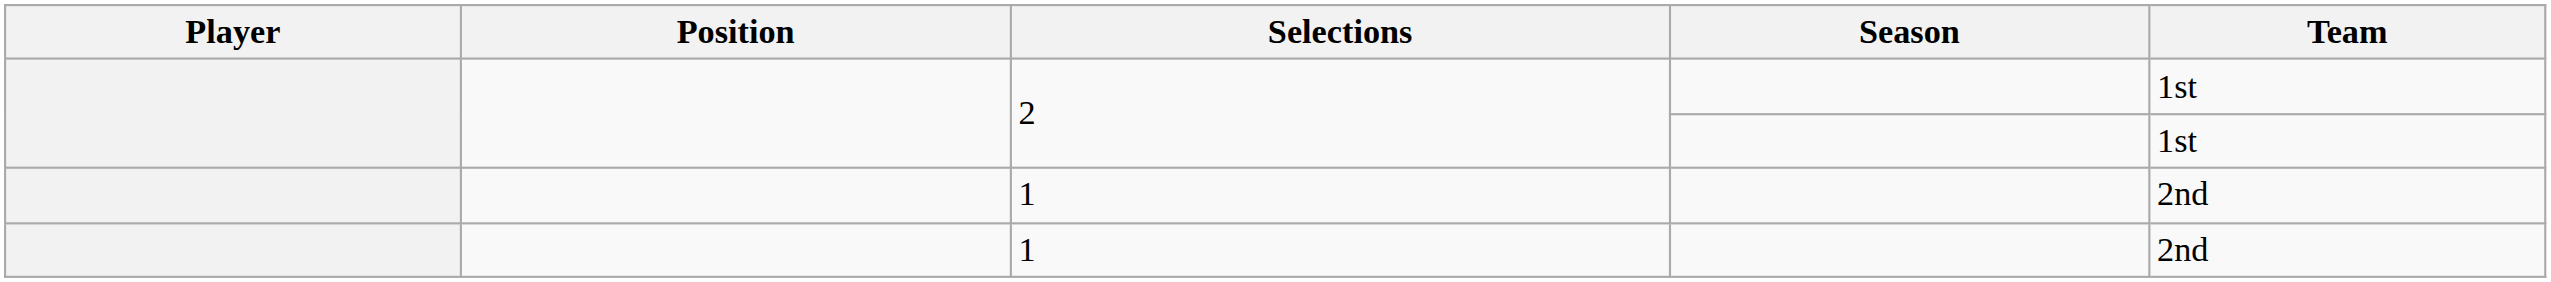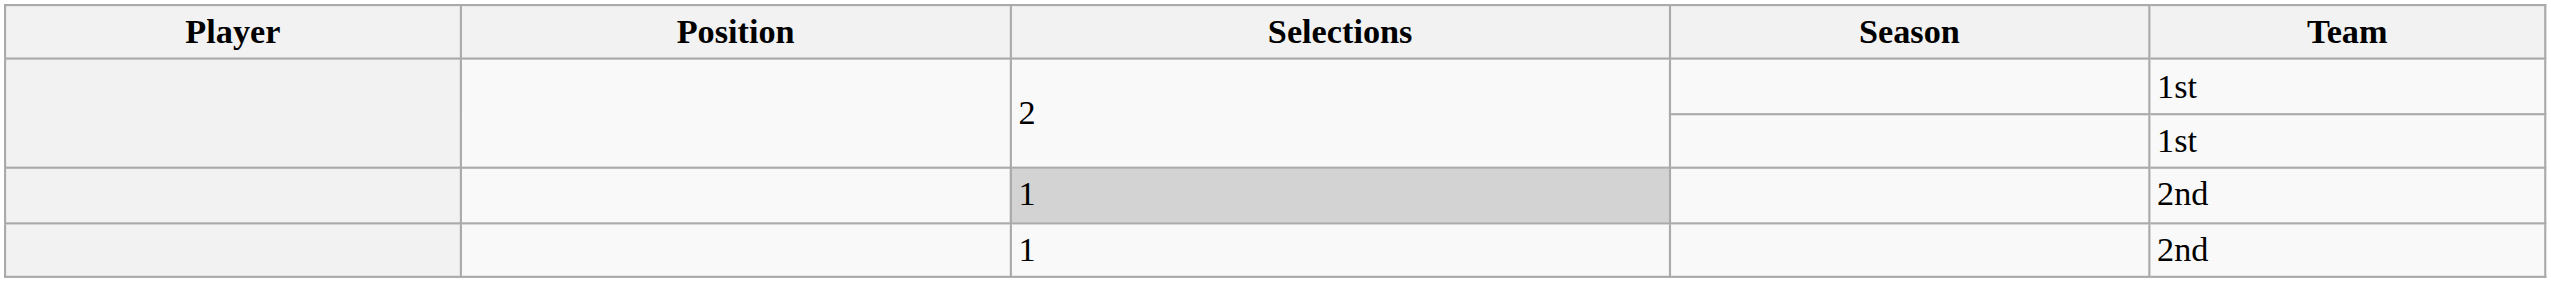(1027, 194) no background -> (1027, 194) lightgrey background
